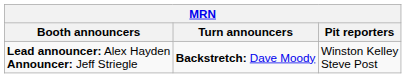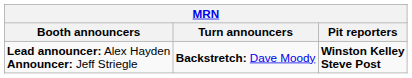(360, 57) normal -> (363, 57) bold
